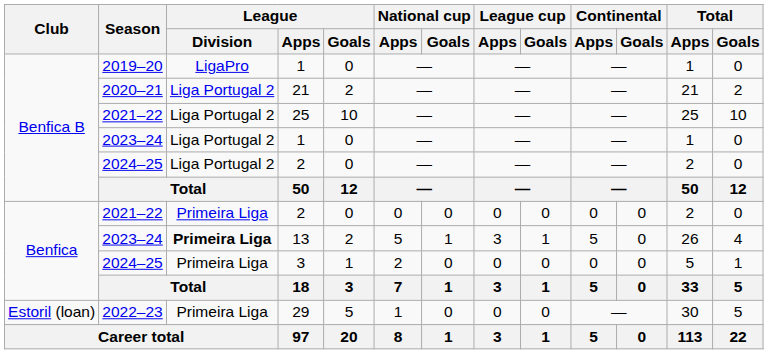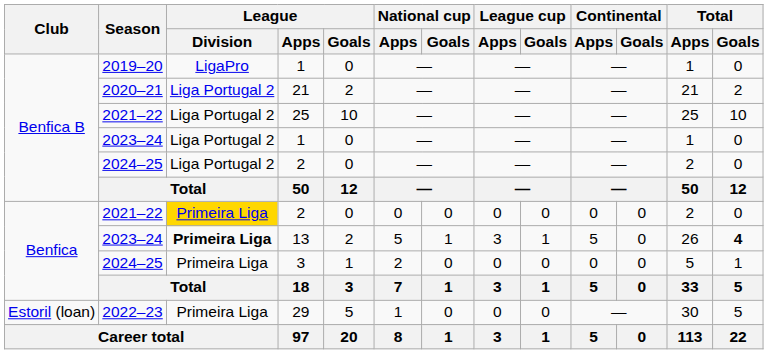(222, 213) no background -> (222, 213) gold background
(738, 238) normal -> (738, 238) bold
